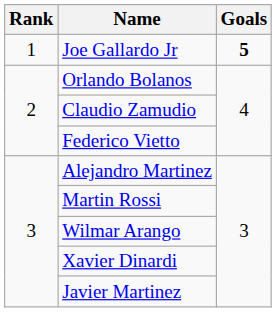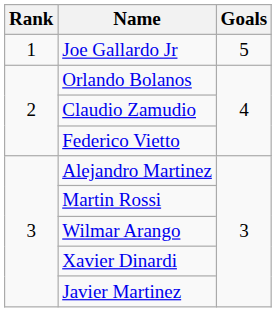(244, 49) bold -> (244, 49) normal
